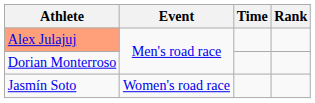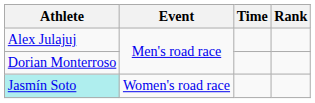(42, 39) lightsalmon background -> (42, 39) no background
(42, 86) no background -> (42, 86) paleturquoise background
